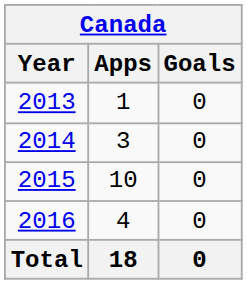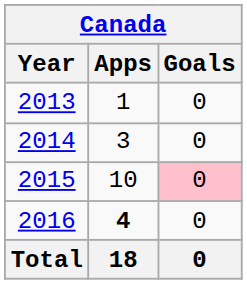(200, 181) no background -> (200, 181) pink background
(123, 221) normal -> (123, 221) bold
